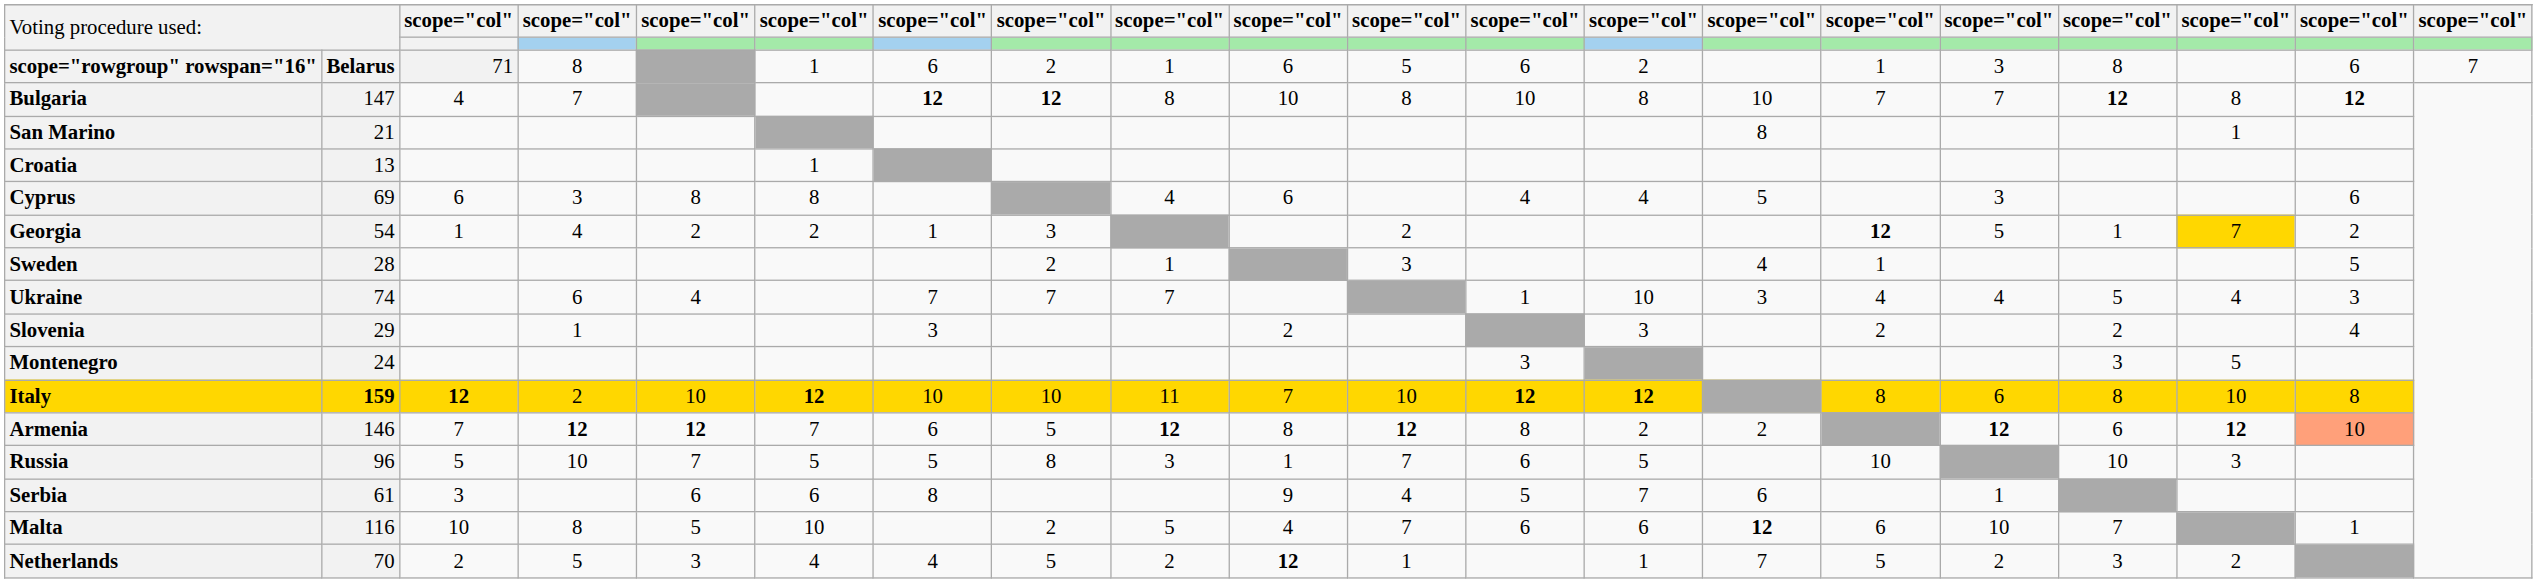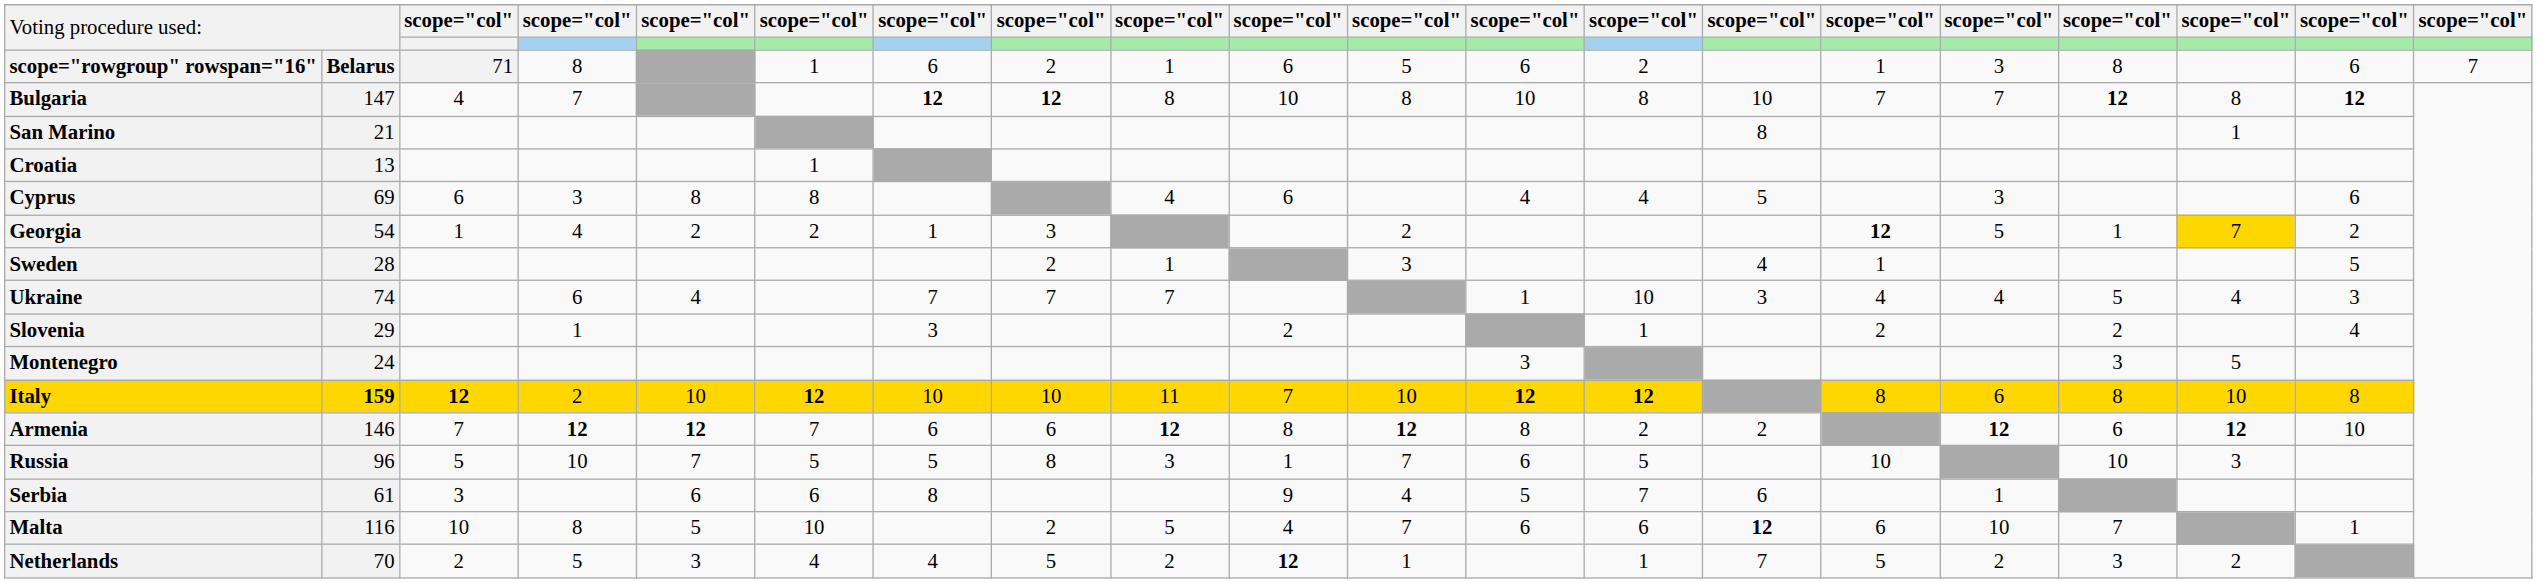(1643, 330) 3 -> (1643, 330) 1
(1051, 429) 5 -> (1051, 429) 6
(2354, 429) lightsalmon background -> (2354, 429) no background
